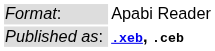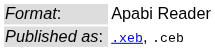(148, 37) bold -> (148, 37) normal
